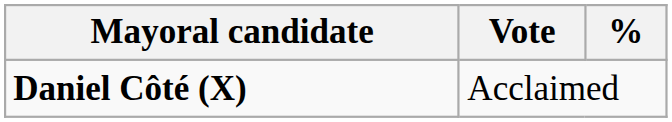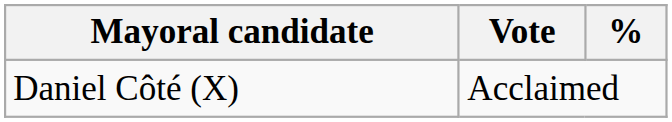(130, 87) bold -> (126, 87) normal
